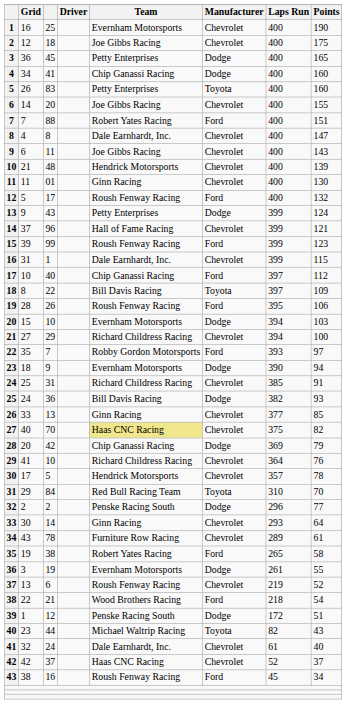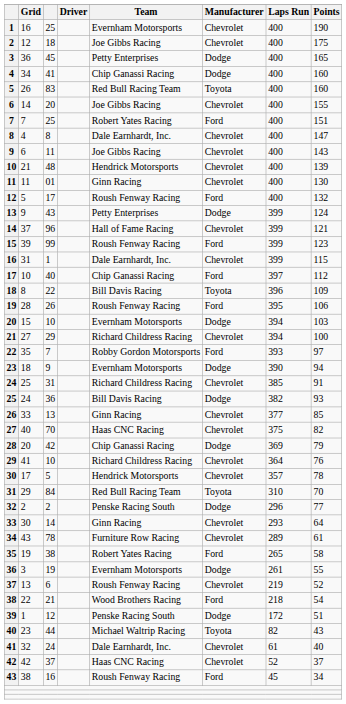(125, 89) Petty Enterprises -> (136, 89) Red Bull Racing Team
(50, 120) 88 -> (50, 120) 25
(275, 290) 397 -> (275, 290) 396
(128, 430) khaki background -> (128, 430) no background
